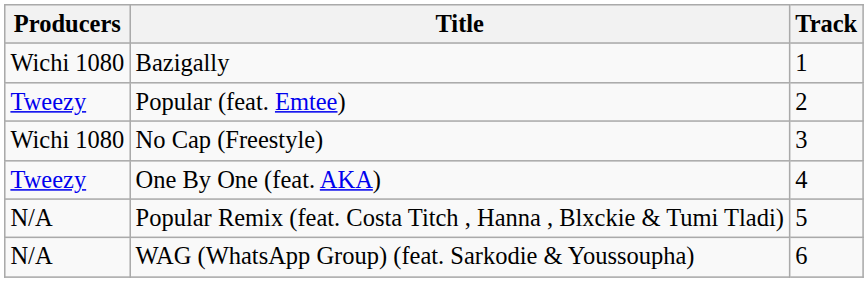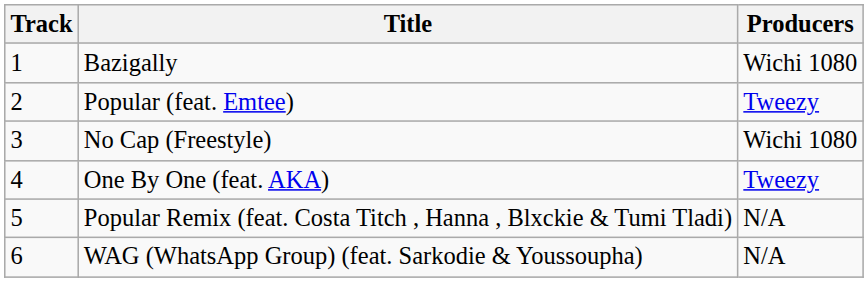columns swapped: (826, 23) <-> (67, 23)
